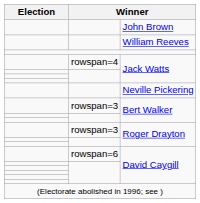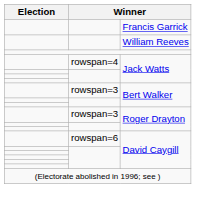- row: (95, 27)
+ row: (95, 27)
- row: (95, 91)
